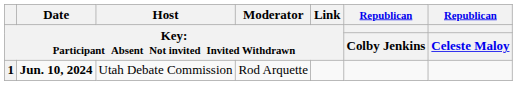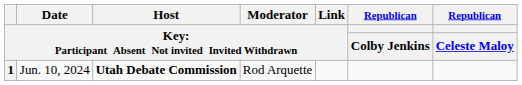(56, 70) bold -> (55, 70) normal
(166, 70) normal -> (166, 70) bold
